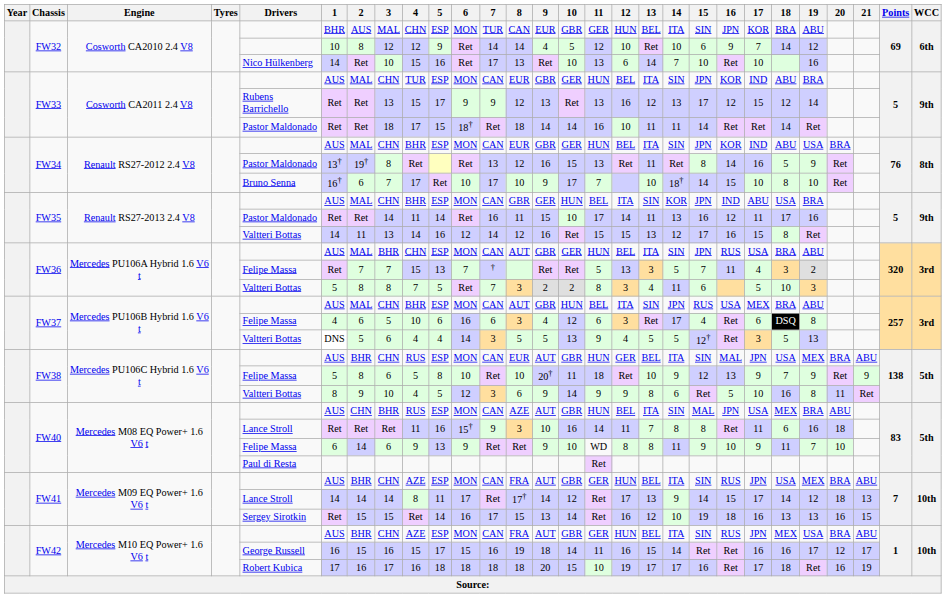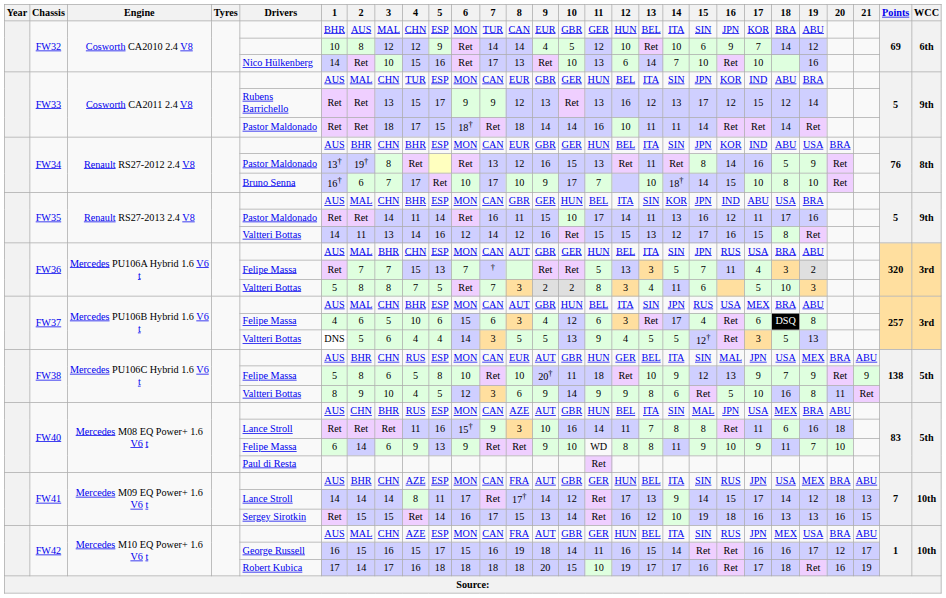(361, 144) MAL -> (361, 144) BHR
(465, 321) 16 -> (465, 321) 15
(361, 533) BHR -> (361, 533) MAL
(361, 567) 16 -> (361, 567) 14
